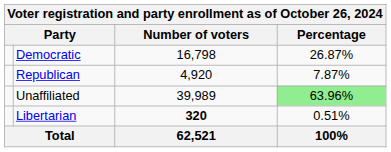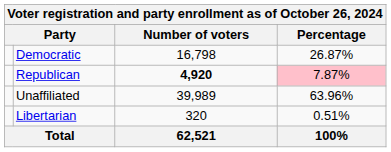(196, 75) normal -> (196, 75) bold
(331, 75) no background -> (331, 75) pink background
(331, 95) lightgreen background -> (331, 95) no background
(196, 116) bold -> (196, 116) normal
